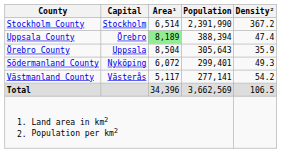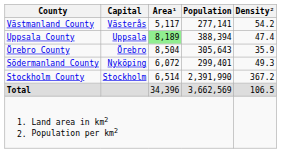rows swapped: (46, 24) <-> (50, 77)
(132, 37) Örebro -> (129, 37) Uppsala
(129, 50) Uppsala -> (132, 50) Örebro
